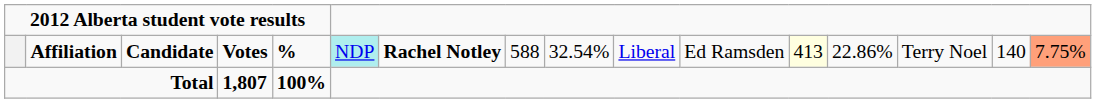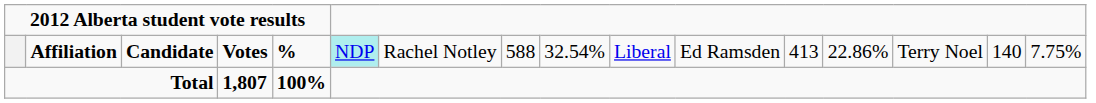(442, 51) bold -> (440, 51) normal
(808, 51) lightyellow background -> (804, 51) no background
(1060, 51) lightsalmon background -> (1056, 51) no background
